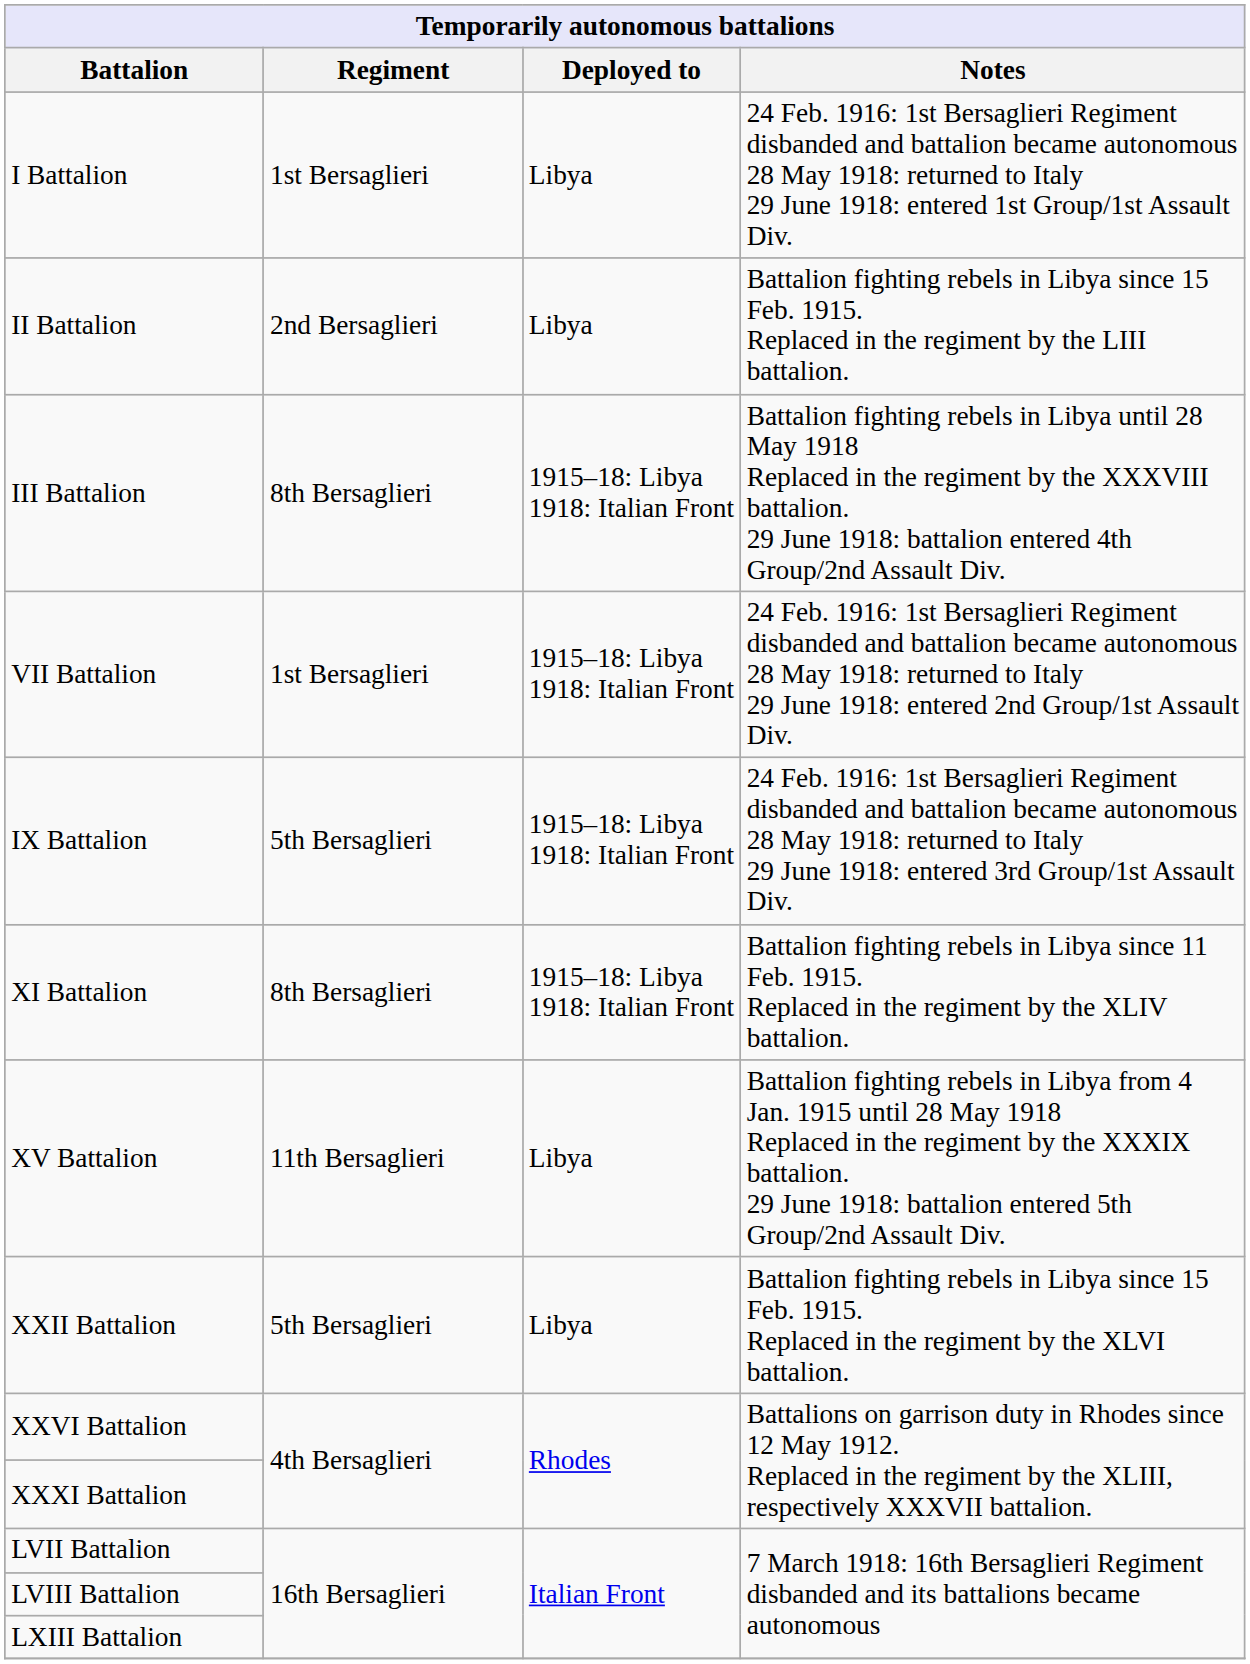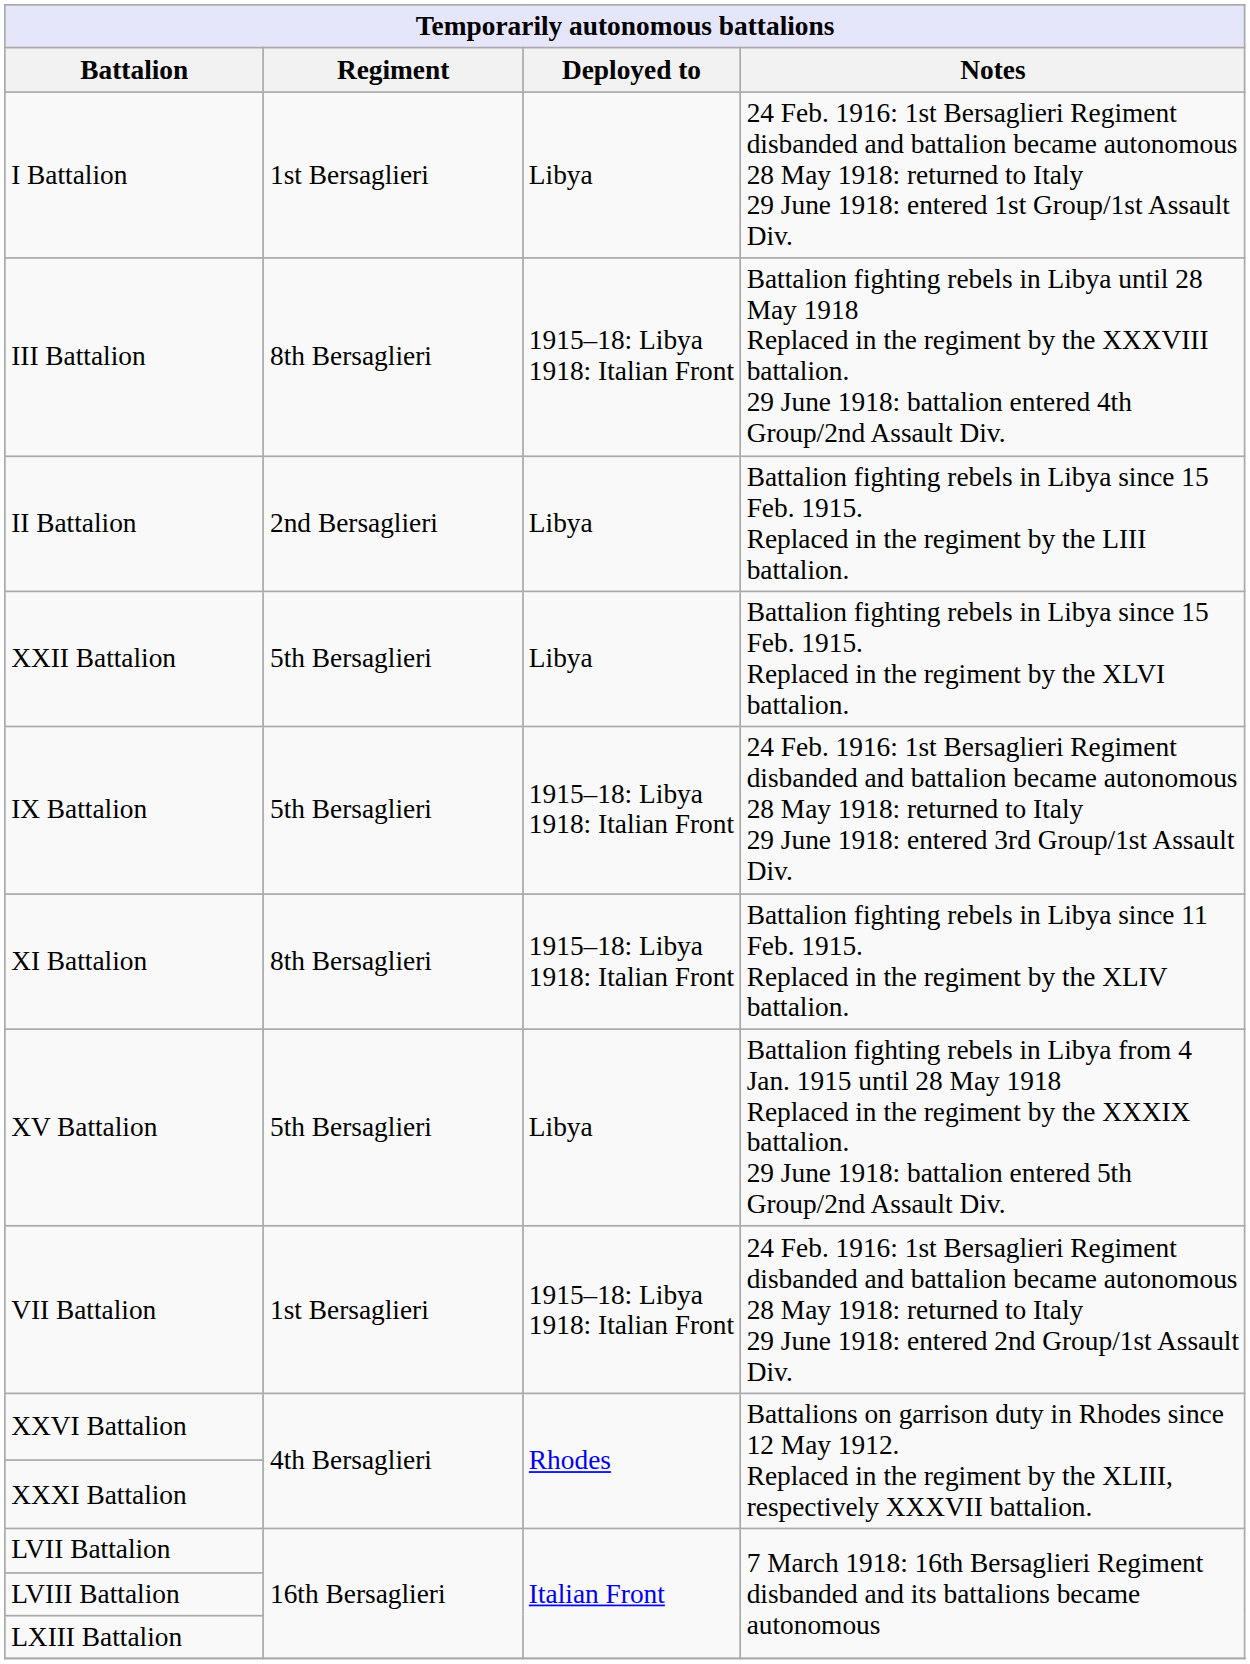rows swapped: (74, 325) <-> (78, 492)
rows swapped: (84, 674) <-> (94, 1324)
(357, 1158) 11th Bersaglieri -> (351, 1127) 5th Bersaglieri
